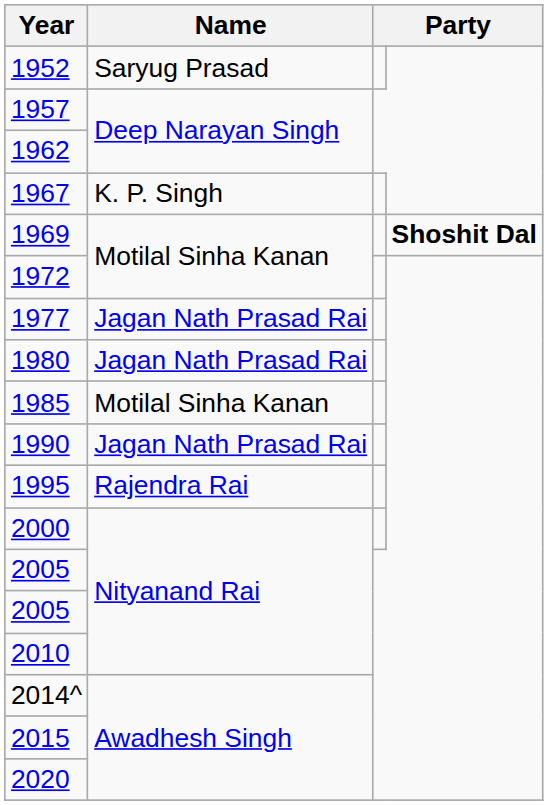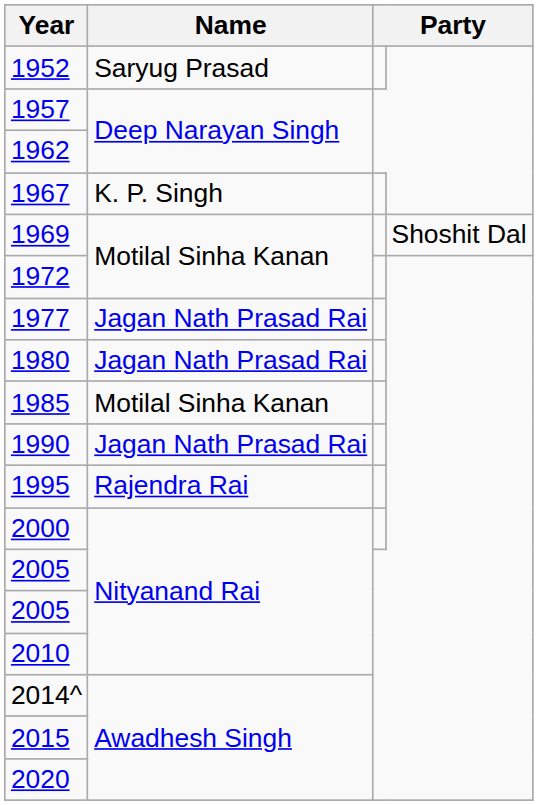(464, 234) bold -> (459, 234) normal
